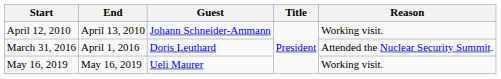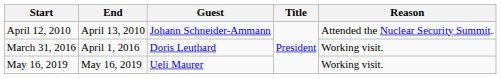(352, 30) Working visit. -> (407, 30) Attended the Nuclear Security Summit.
(407, 47) Attended the Nuclear Security Summit. -> (352, 47) Working visit.
